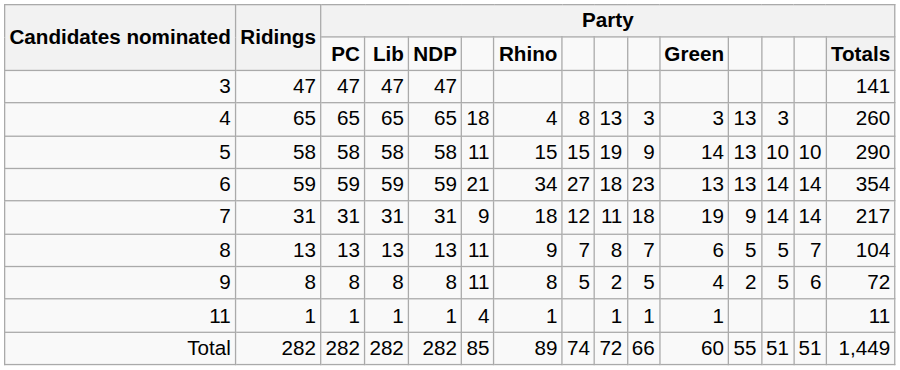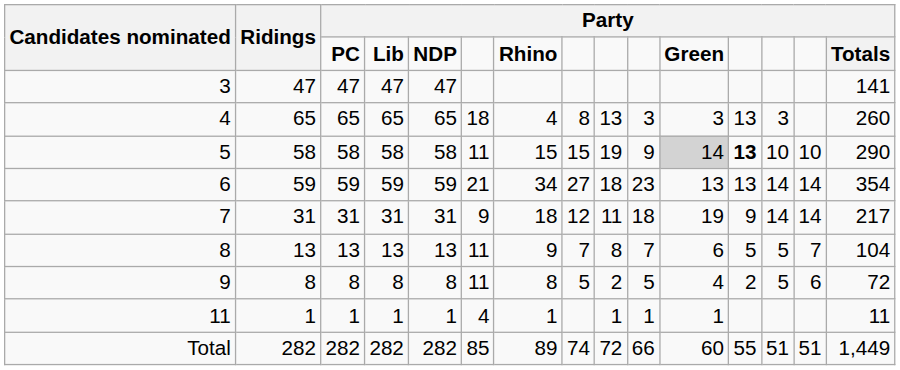(713, 151) no background -> (713, 151) lightgrey background
(745, 151) normal -> (745, 151) bold
